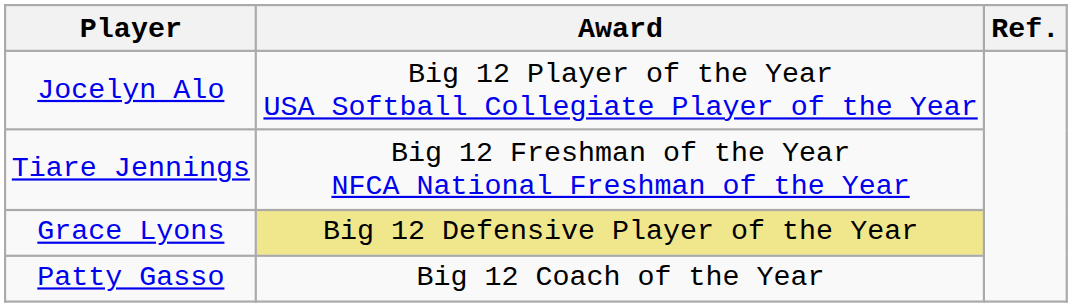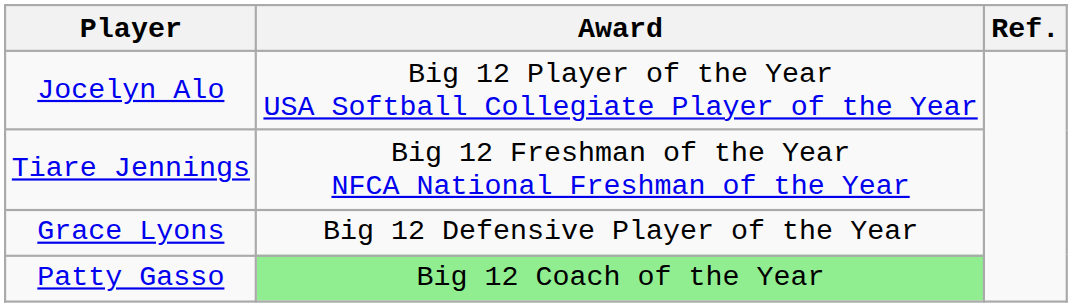(621, 232) khaki background -> (621, 232) no background
(621, 278) no background -> (621, 278) lightgreen background
